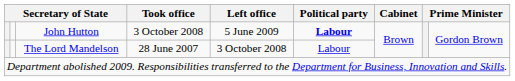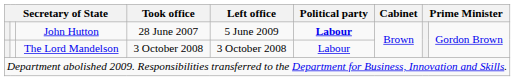(168, 31) 3 October 2008 -> (168, 31) 28 June 2007
(168, 48) 28 June 2007 -> (168, 48) 3 October 2008
